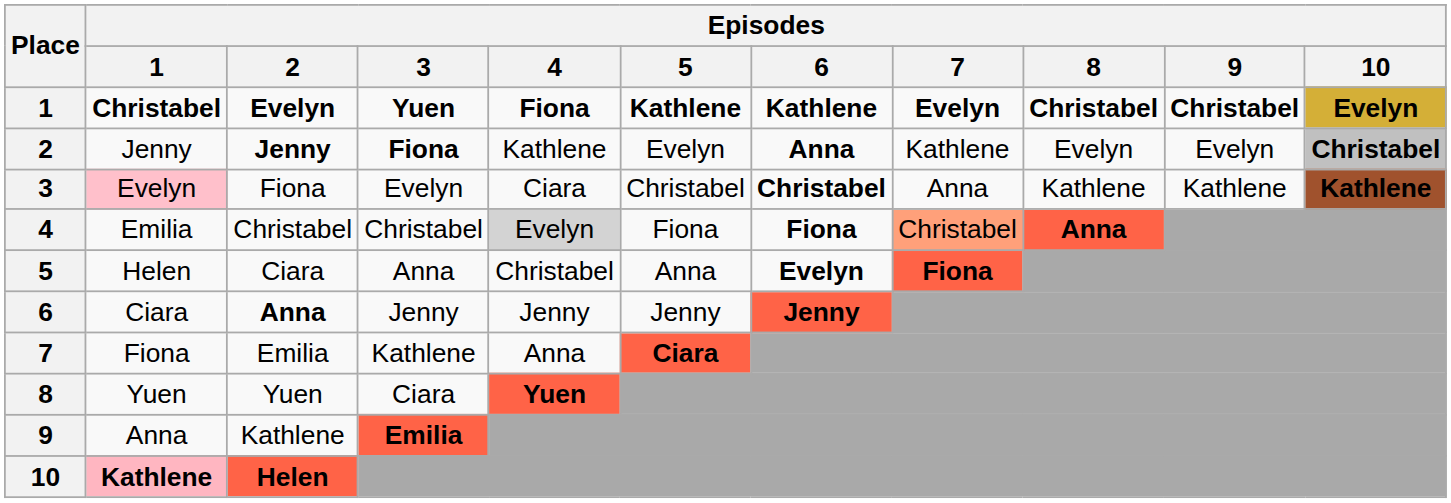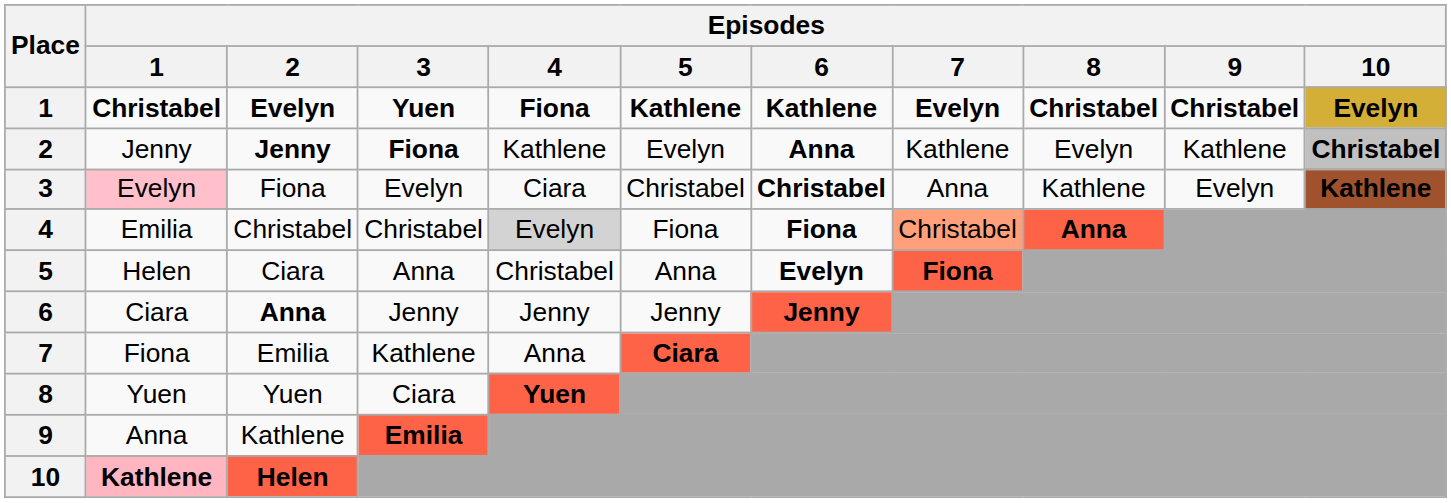(1235, 148) Evelyn -> (1235, 148) Kathlene
(1235, 189) Kathlene -> (1235, 189) Evelyn
